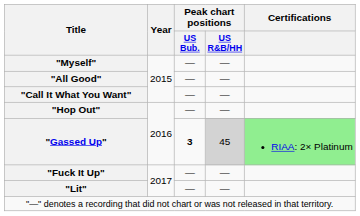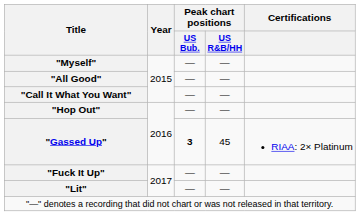(225, 141) lightgrey background -> (225, 141) no background
(300, 147) lightgreen background -> (300, 147) no background
